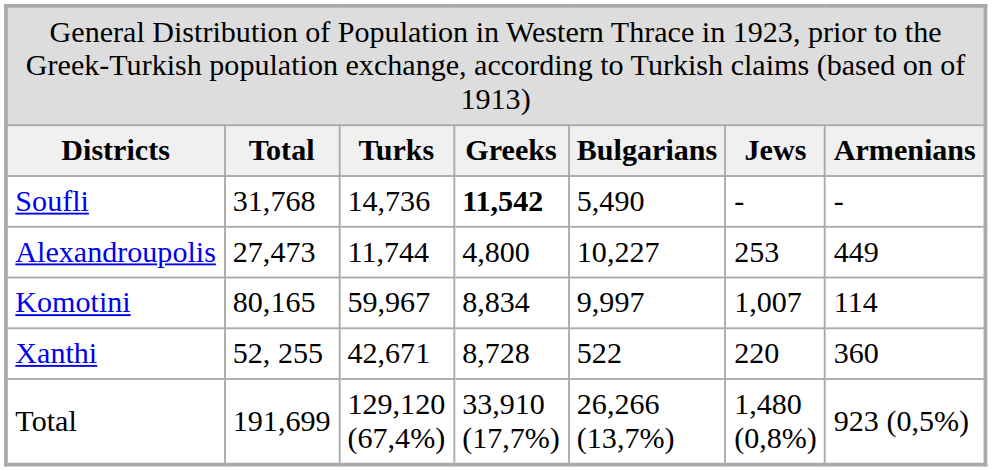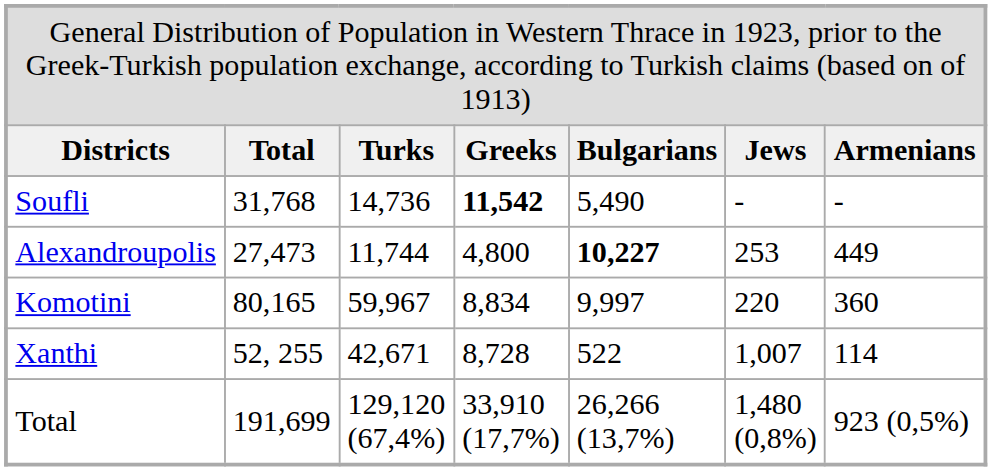(618, 251) normal -> (618, 251) bold
(768, 302) 1,007 -> (757, 302) 220
(856, 302) 114 -> (856, 302) 360
(757, 353) 220 -> (768, 353) 1,007
(856, 353) 360 -> (856, 353) 114
